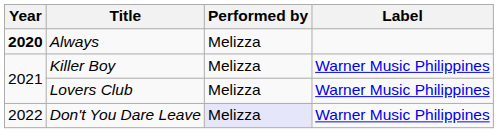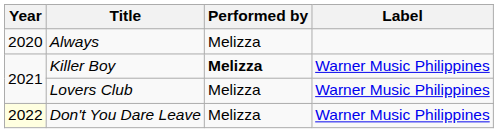(25, 41) bold -> (25, 41) normal
(234, 66) normal -> (235, 66) bold
(25, 115) no background -> (25, 115) lightyellow background
(234, 115) lavender background -> (234, 115) no background
